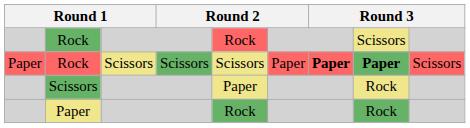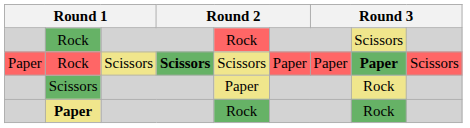(184, 63) normal -> (185, 63) bold
(331, 63) bold -> (331, 63) normal
(73, 110) normal -> (73, 110) bold
